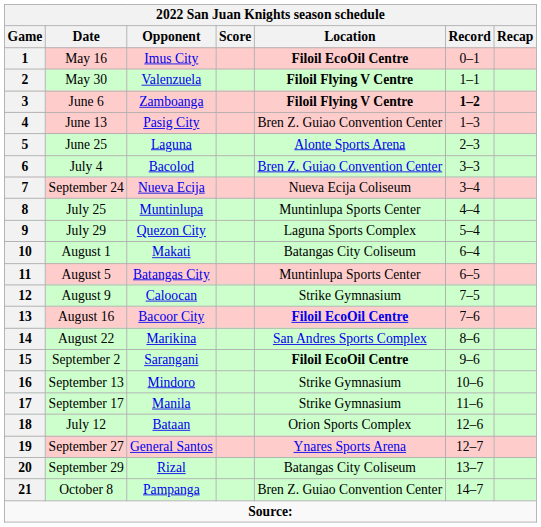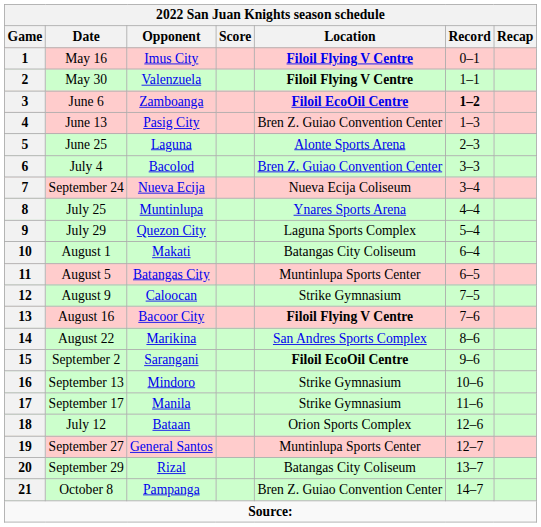(350, 58) Filoil EcoOil Centre -> (350, 58) Filoil Flying V Centre
(350, 101) Filoil Flying V Centre -> (350, 101) Filoil EcoOil Centre
(350, 209) Muntinlupa Sports Center -> (350, 209) Ynares Sports Arena
(350, 317) Filoil EcoOil Centre -> (350, 317) Filoil Flying V Centre
(350, 446) Ynares Sports Arena -> (350, 446) Muntinlupa Sports Center
